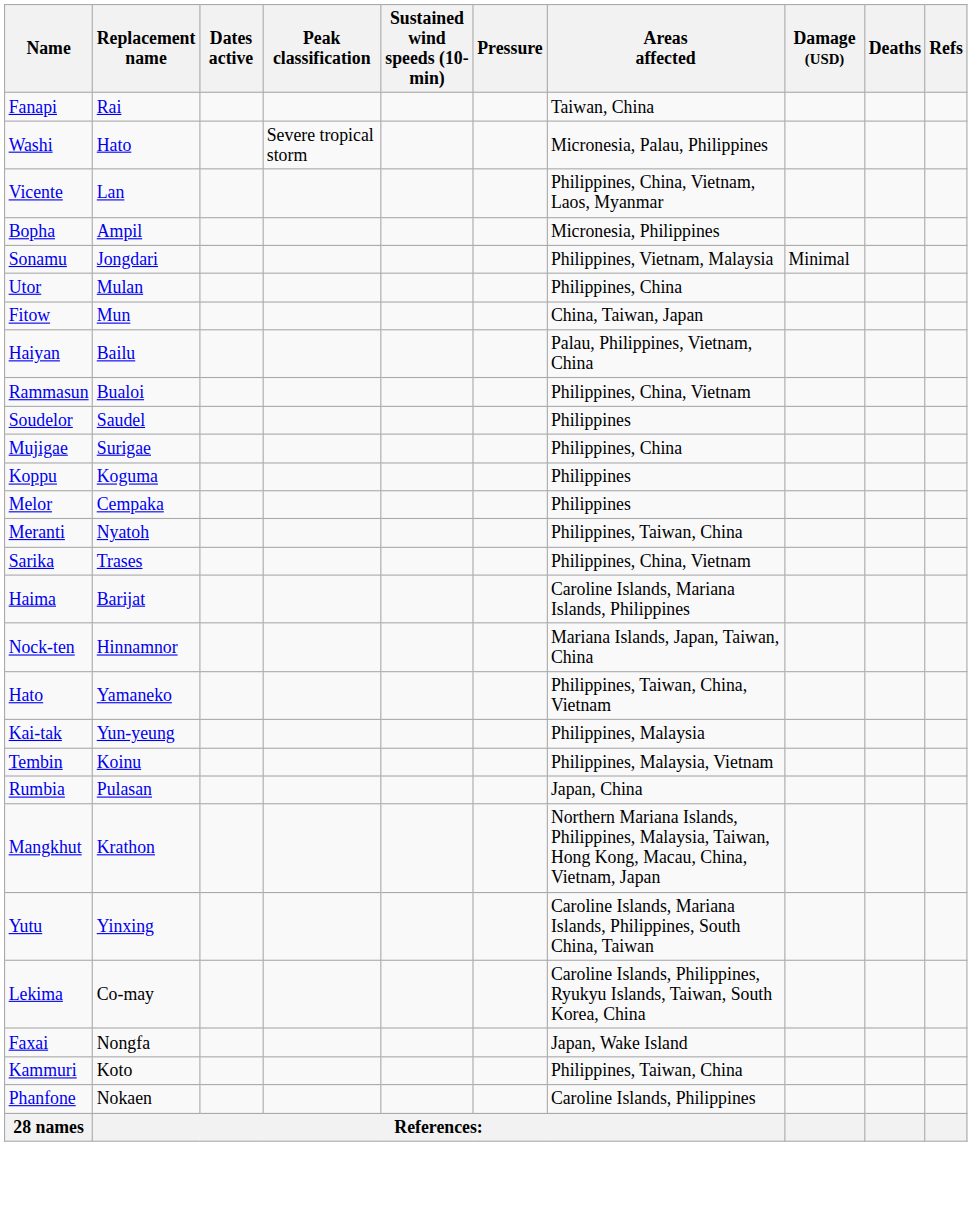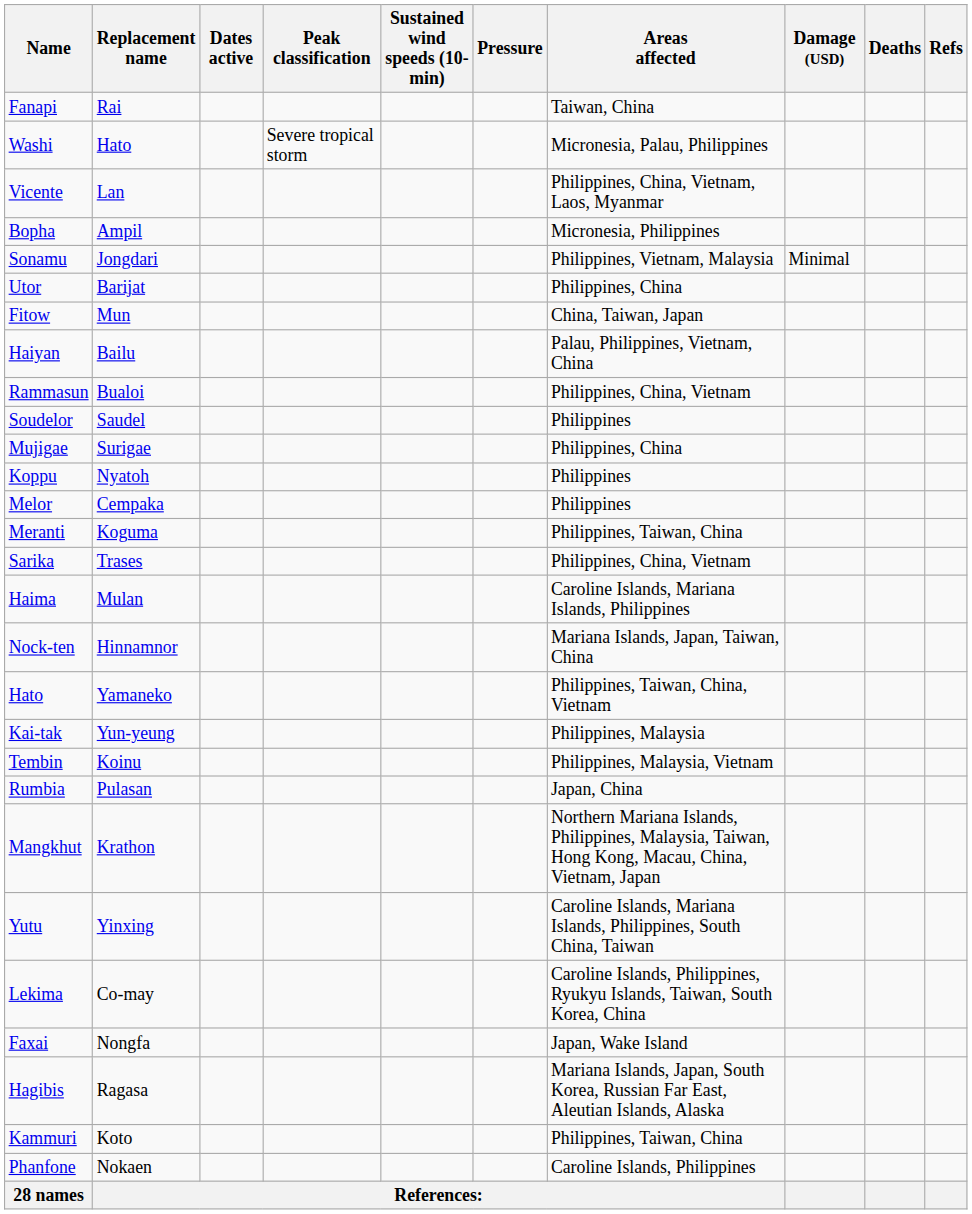(120, 287) Mulan -> (121, 287) Barijat
(127, 476) Koguma -> (123, 476) Nyatoh
(123, 532) Nyatoh -> (127, 532) Koguma
(121, 599) Barijat -> (120, 599) Mulan
+ row: (36, 1090)
